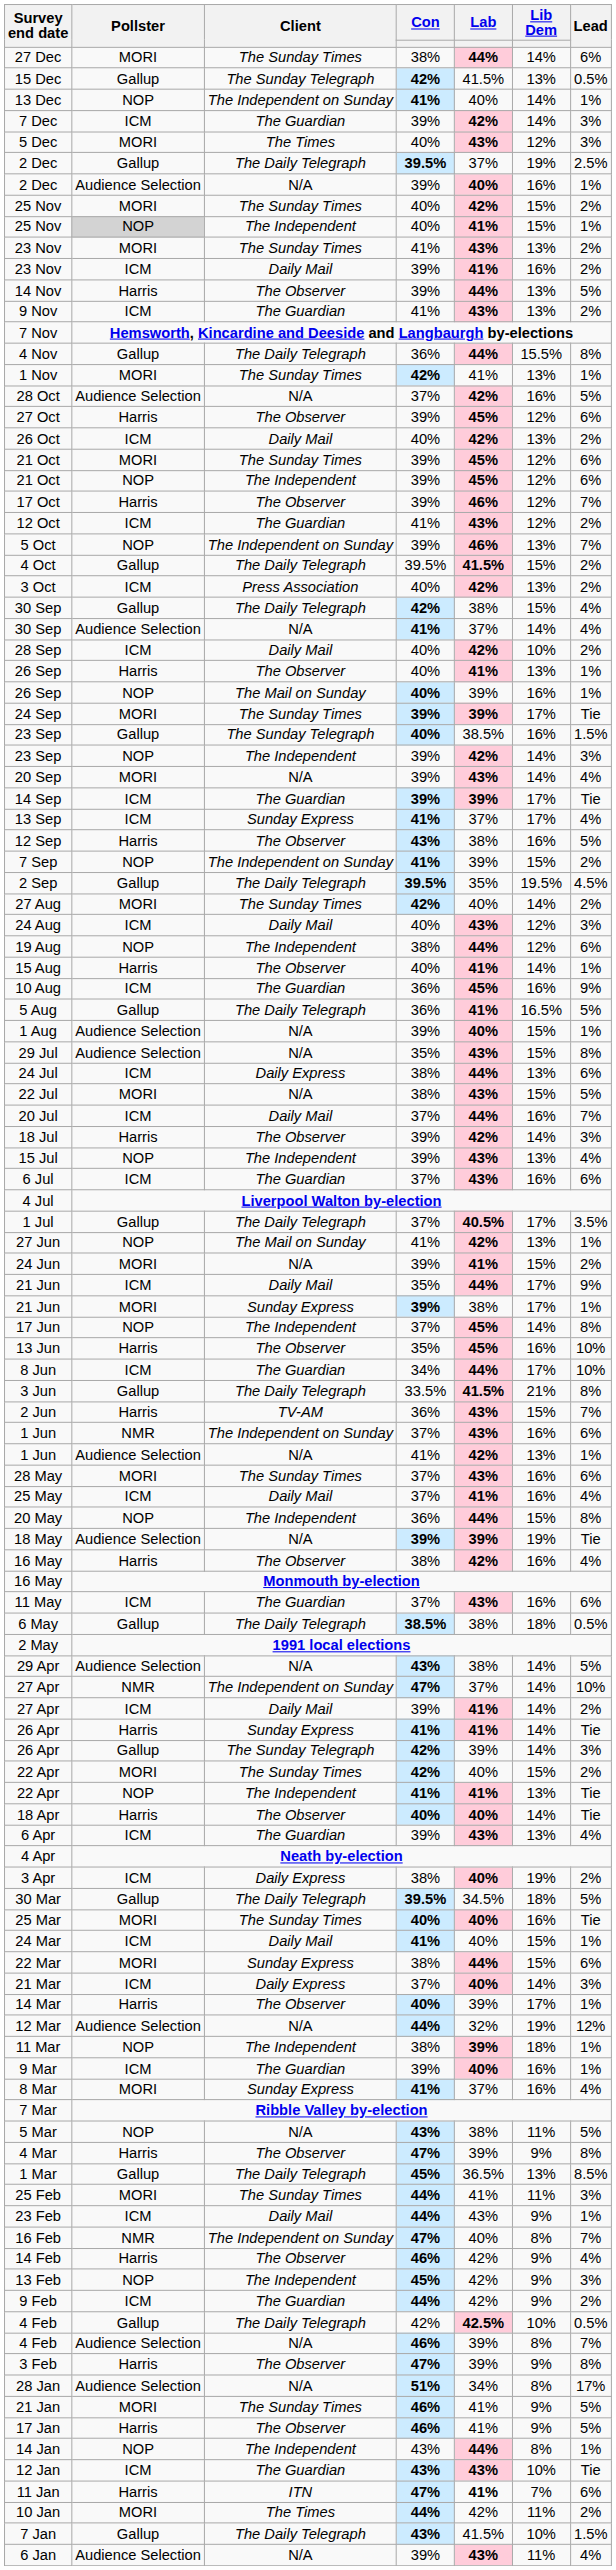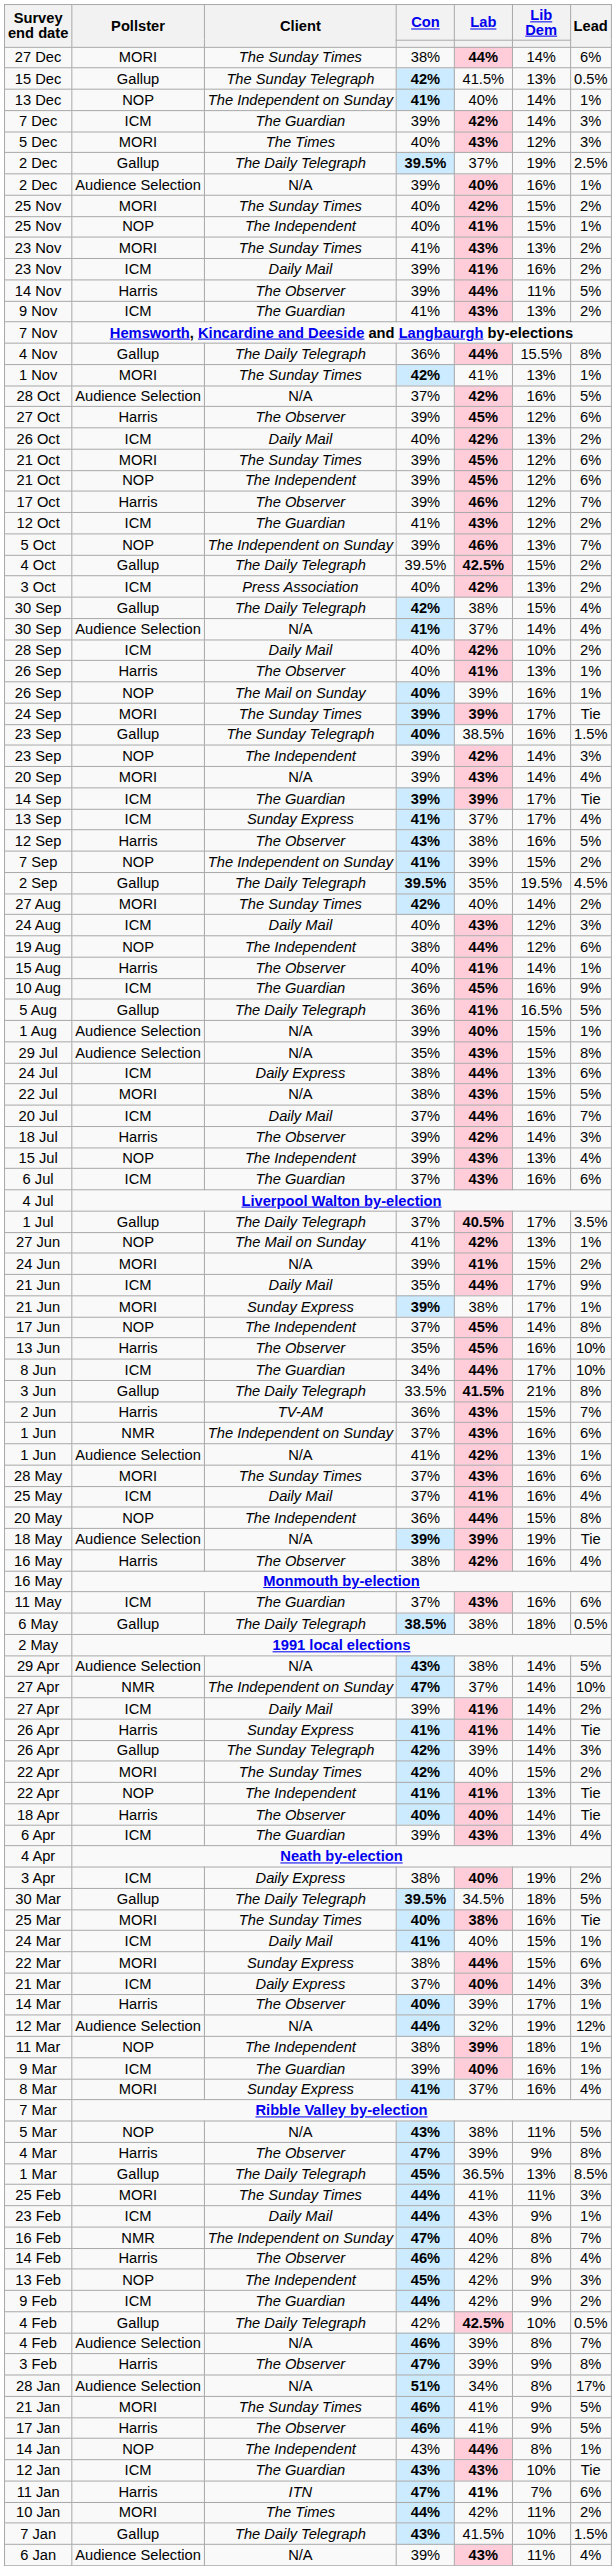(138, 227) lightgrey background -> (138, 227) no background
(541, 291) 13% -> (541, 291) 11%
(483, 566) 41.5% -> (483, 566) 42.5%
(483, 1920) 40% -> (483, 1920) 38%
(541, 2259) 9% -> (541, 2259) 8%
